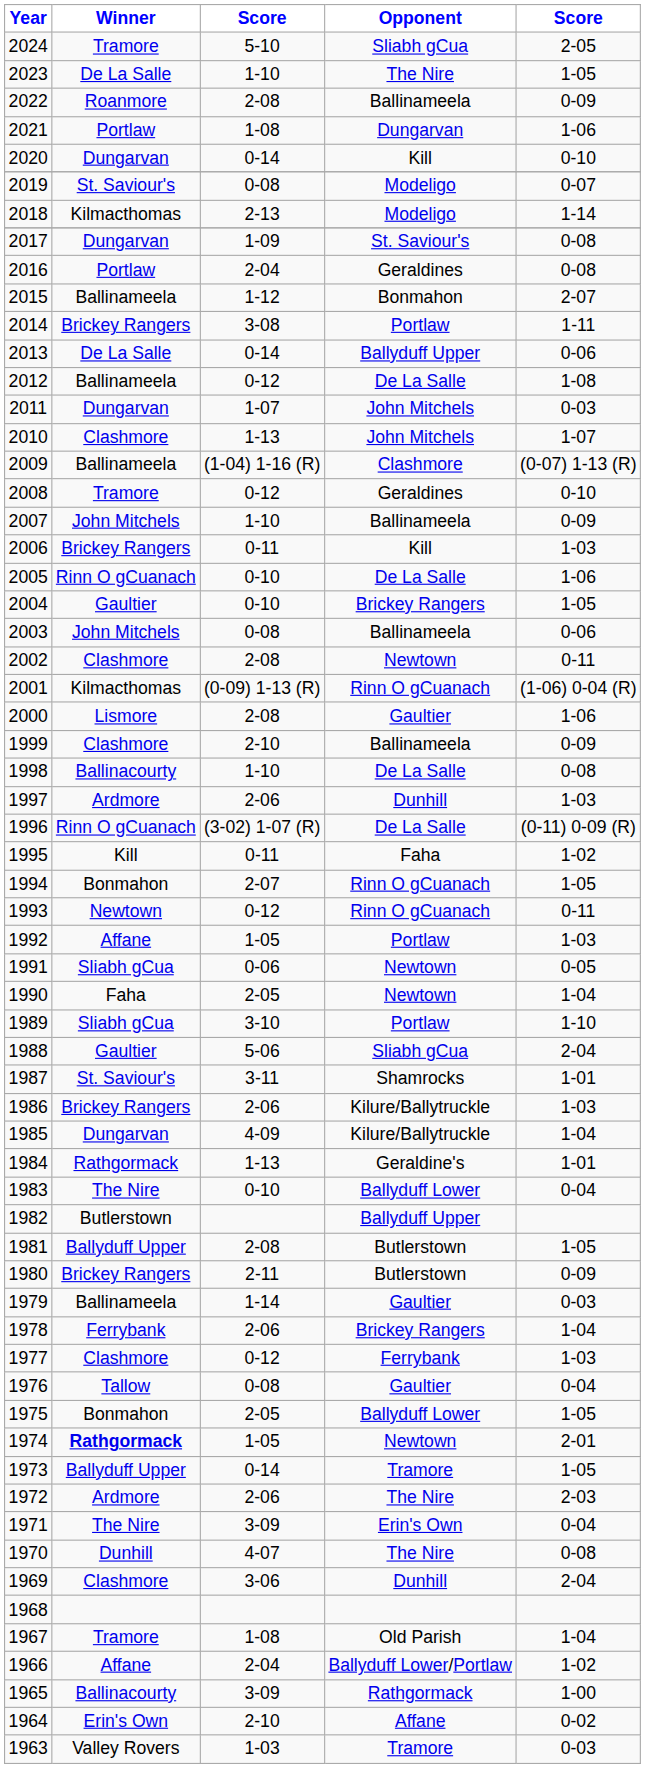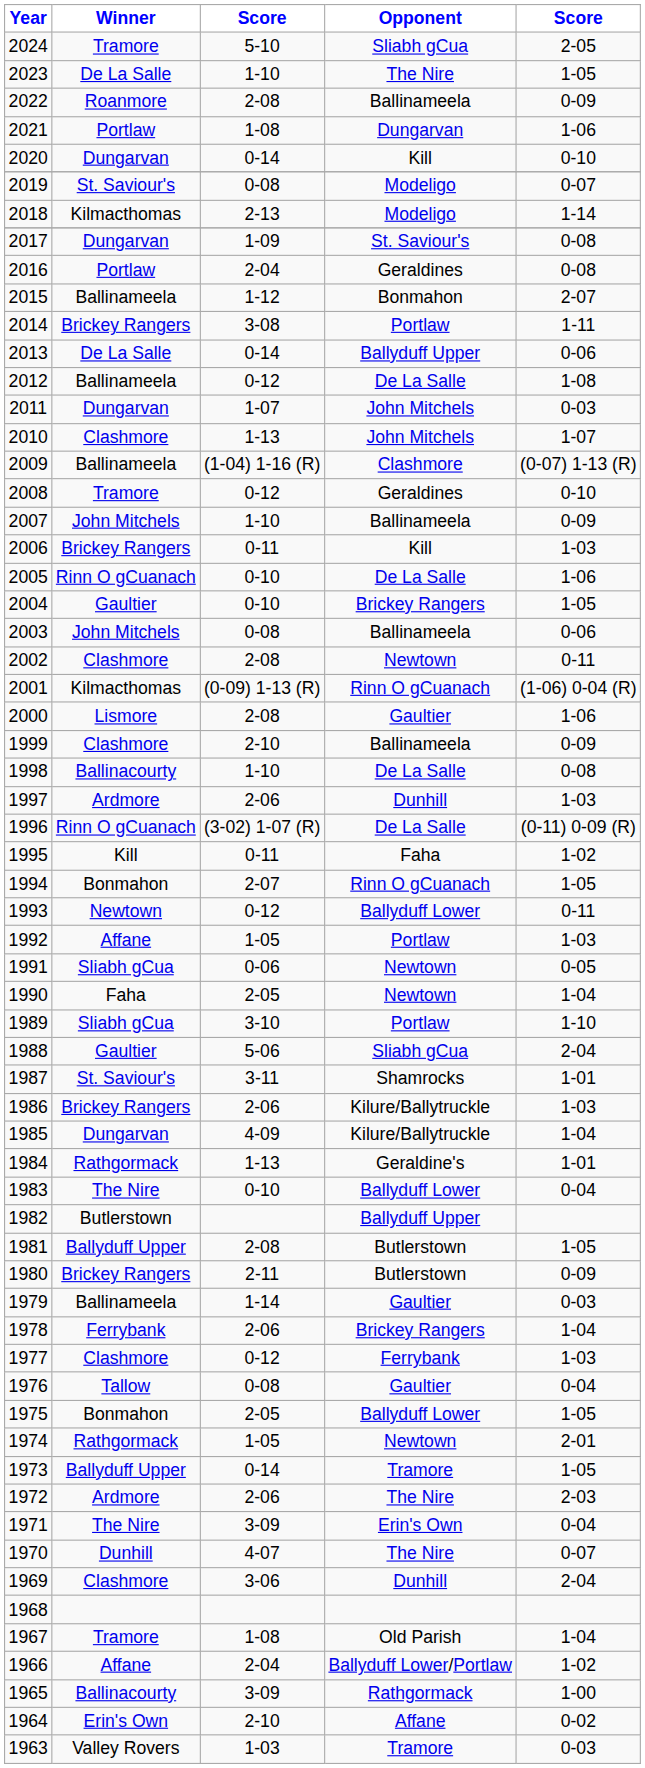(420, 911) Rinn O gCuanach -> (420, 911) Ballyduff Lower
(126, 1441) bold -> (126, 1441) normal
(578, 1553) 0-08 -> (578, 1553) 0-07
